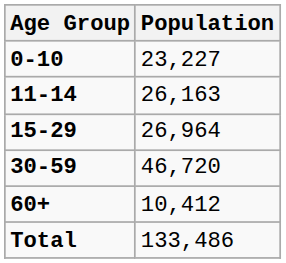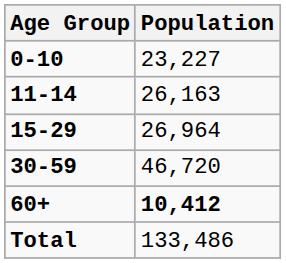(181, 204) normal -> (181, 204) bold
